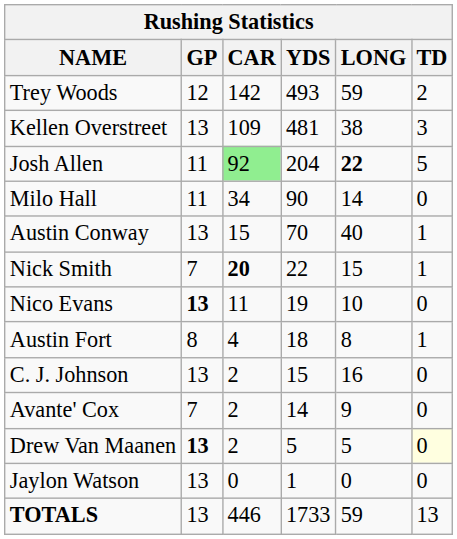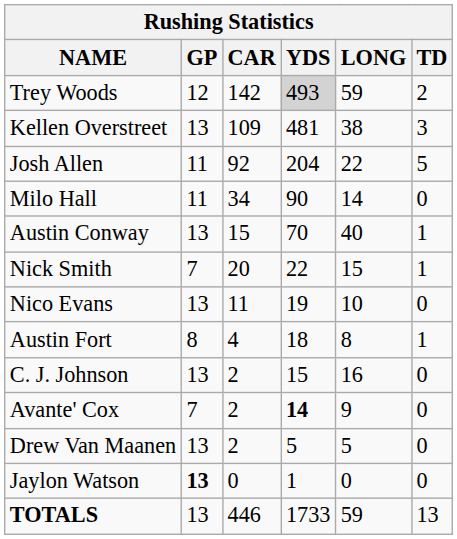(303, 92) no background -> (303, 92) lightgrey background
(239, 163) lightgreen background -> (239, 163) no background
(352, 163) bold -> (352, 163) normal
(239, 269) bold -> (239, 269) normal
(198, 304) bold -> (198, 304) normal
(297, 410) normal -> (297, 410) bold
(198, 445) bold -> (198, 445) normal
(422, 445) lightyellow background -> (422, 445) no background
(198, 480) normal -> (198, 480) bold
